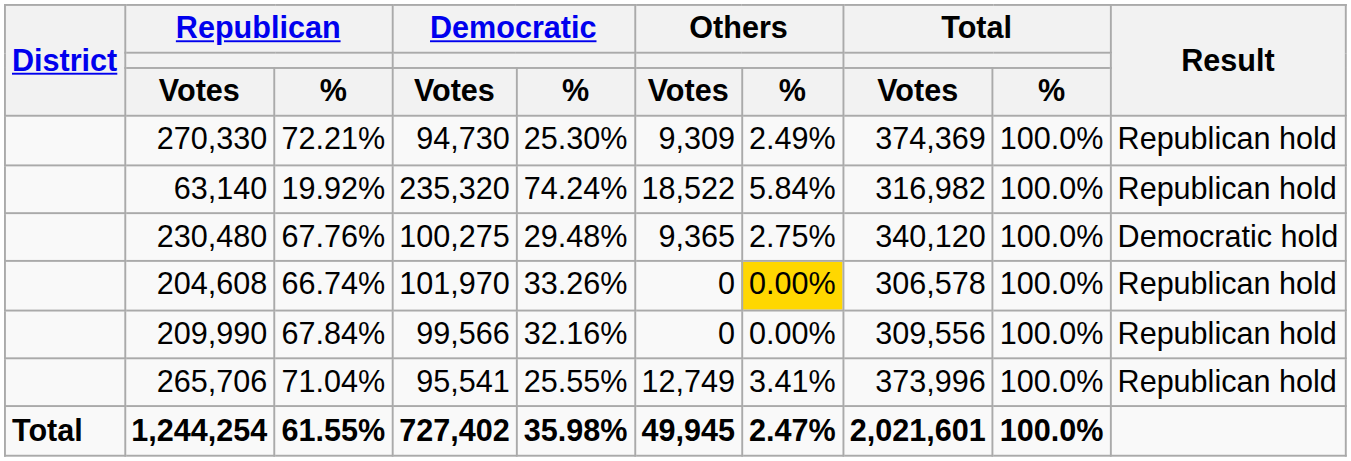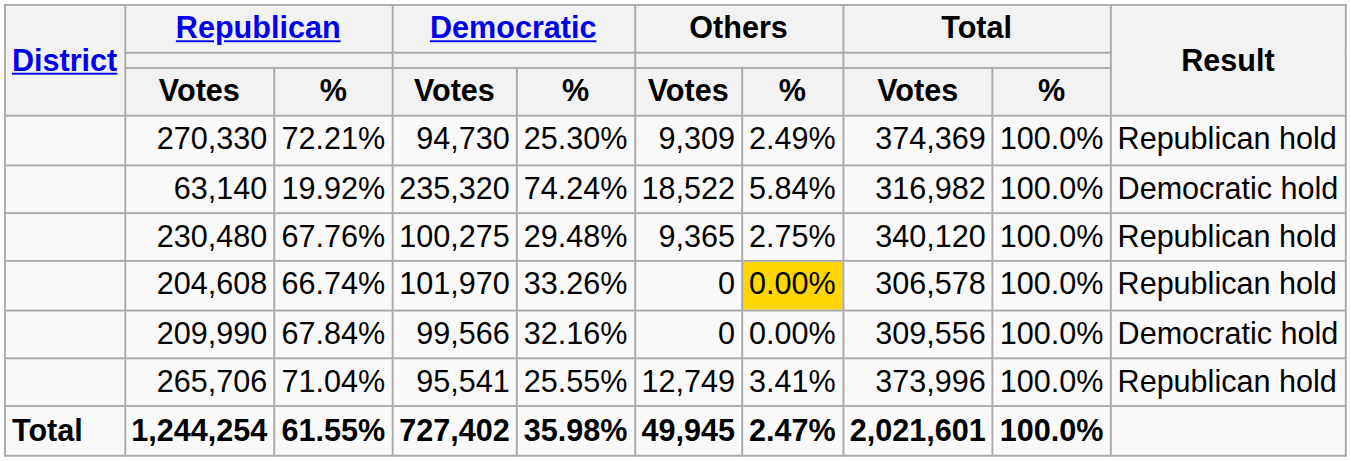(1227, 188) Republican hold -> (1228, 188) Democratic hold
(1228, 236) Democratic hold -> (1227, 236) Republican hold
(1227, 333) Republican hold -> (1228, 333) Democratic hold
